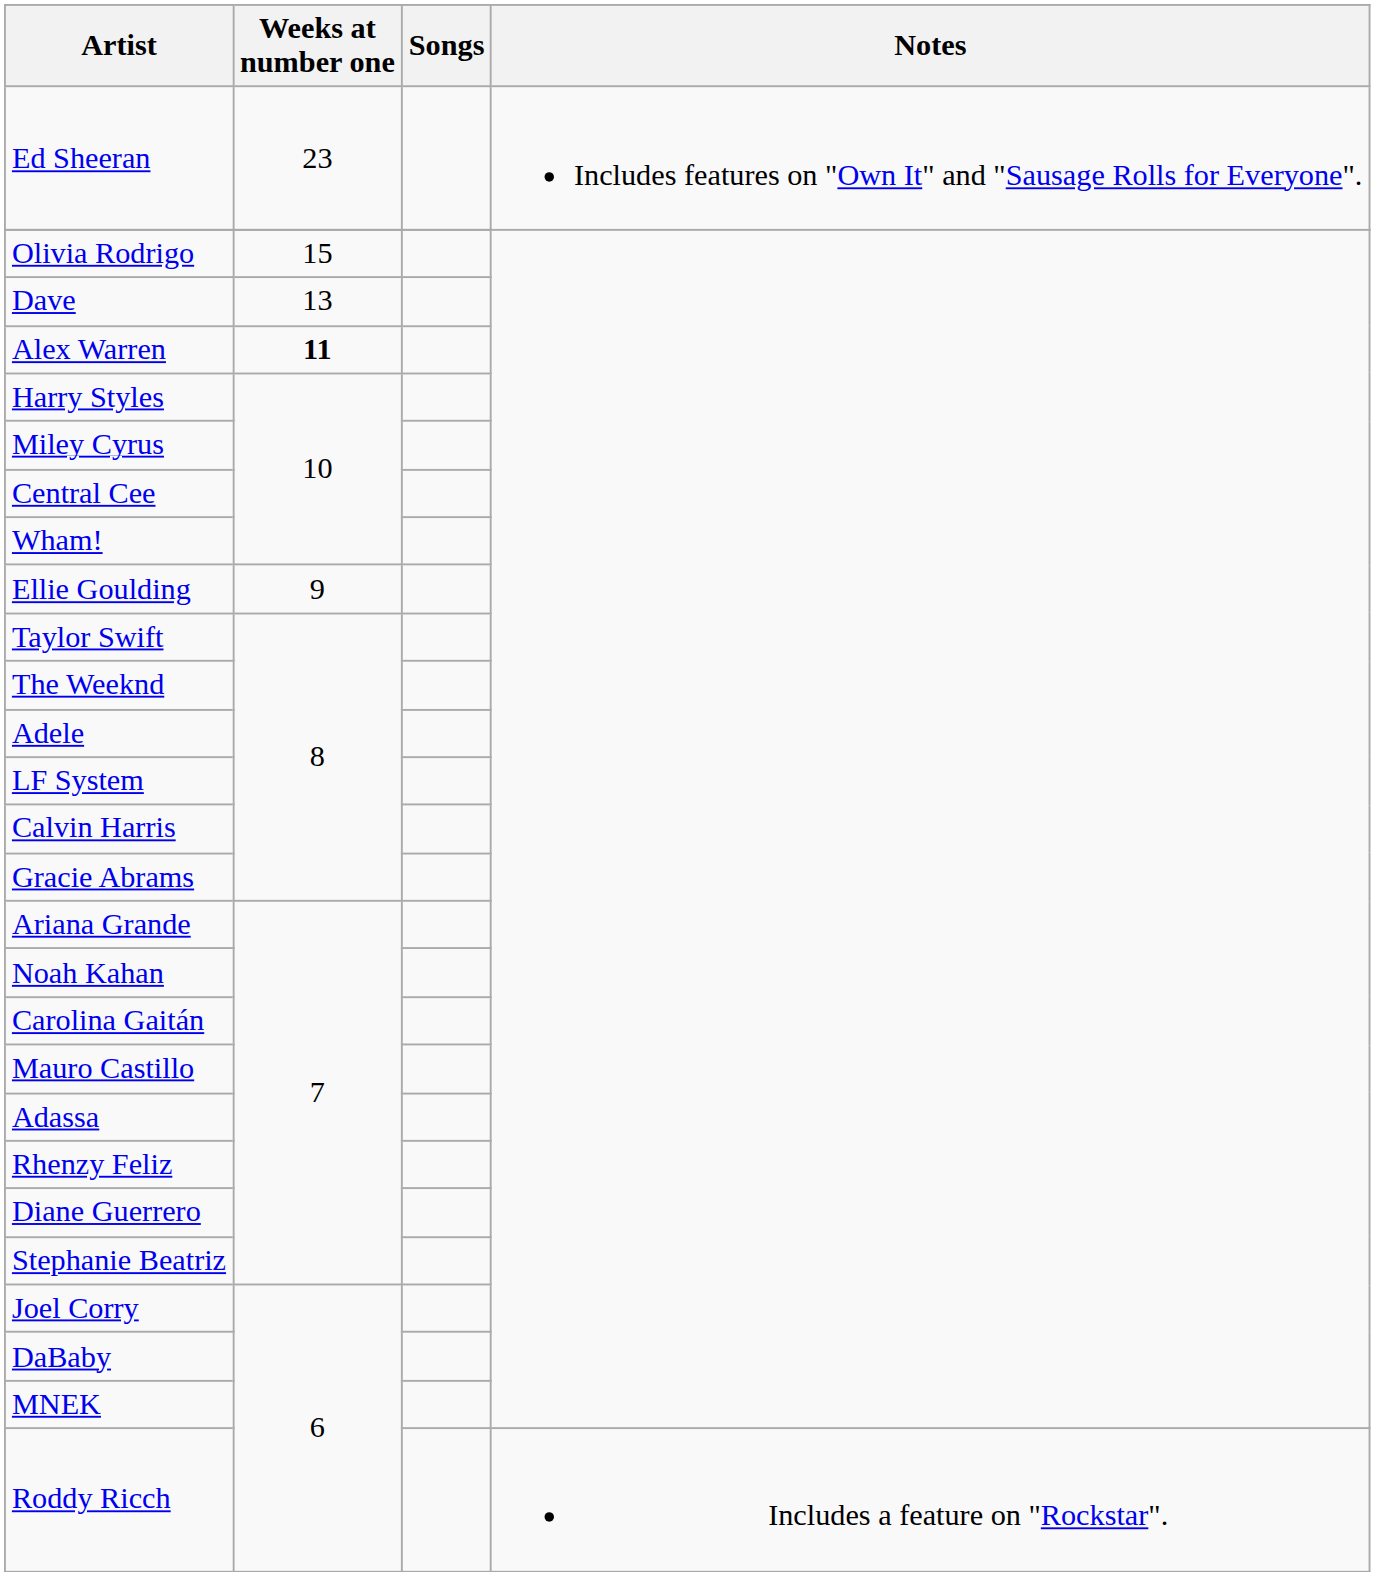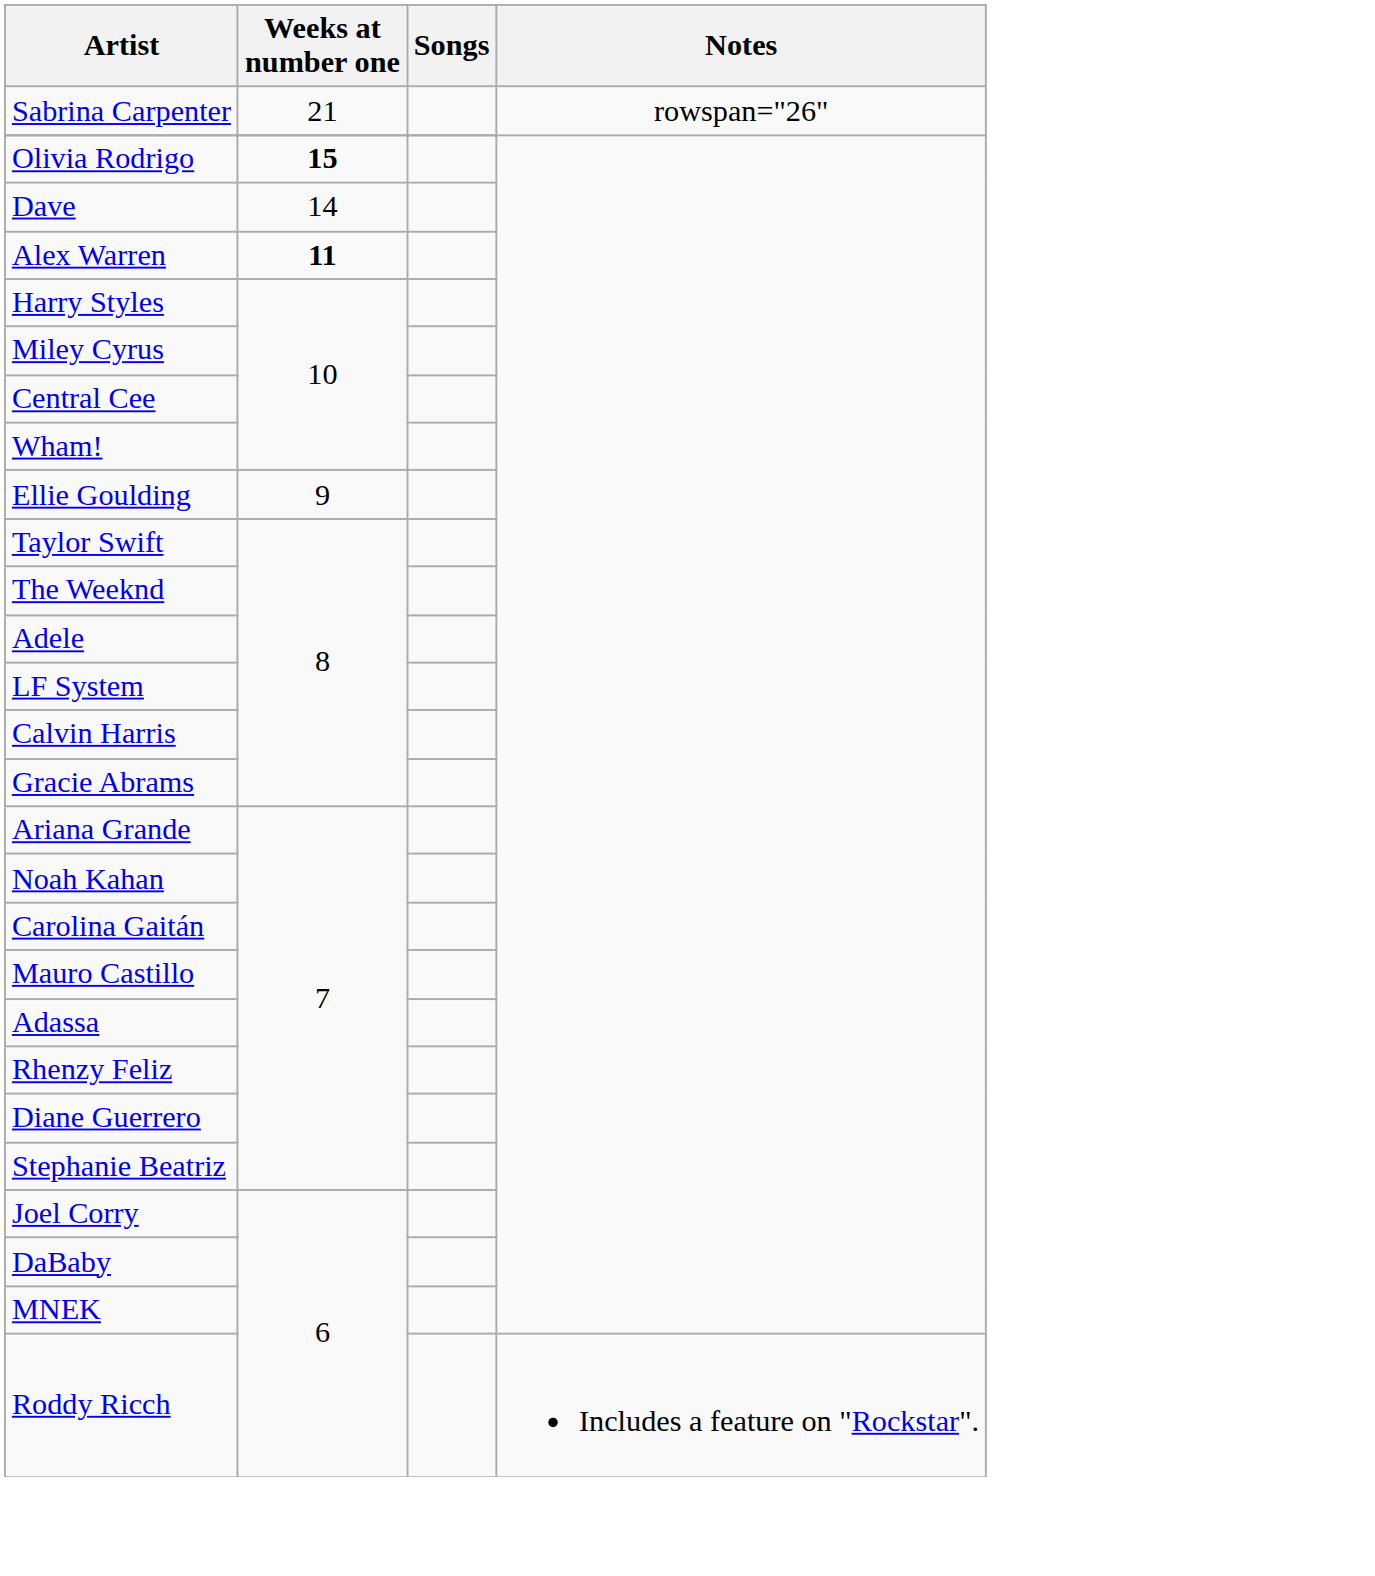- row: (81, 157)
+ row: (121, 110)
(317, 252) normal -> (322, 158) bold
(317, 300) 13 -> (322, 206) 14
